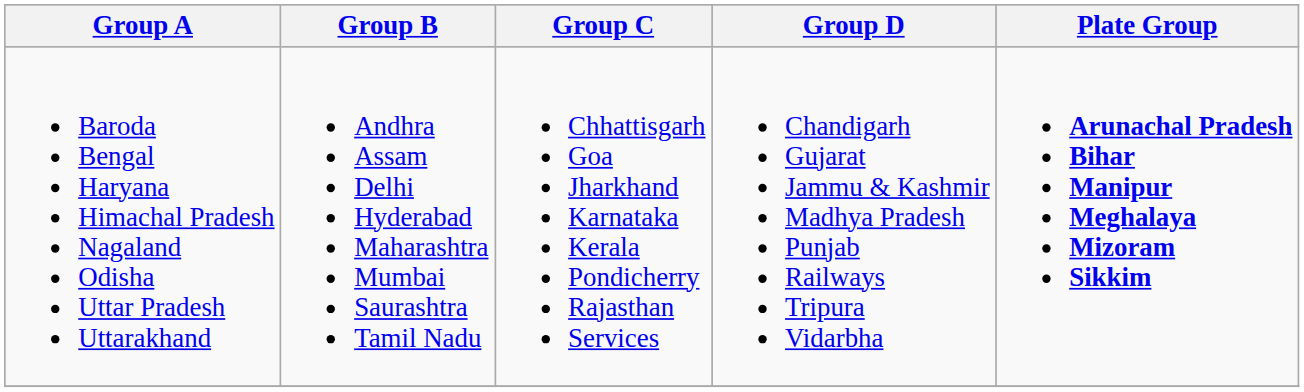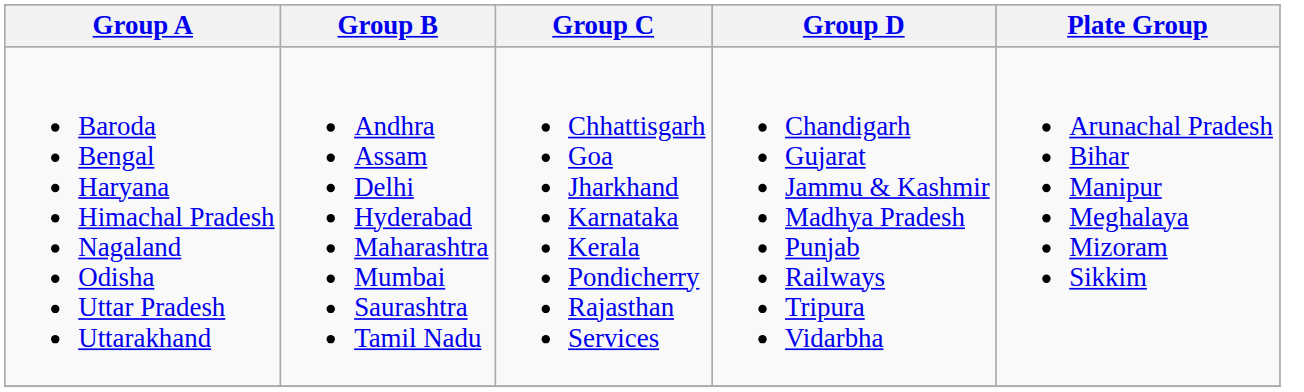(1147, 202) bold -> (1137, 202) normal
